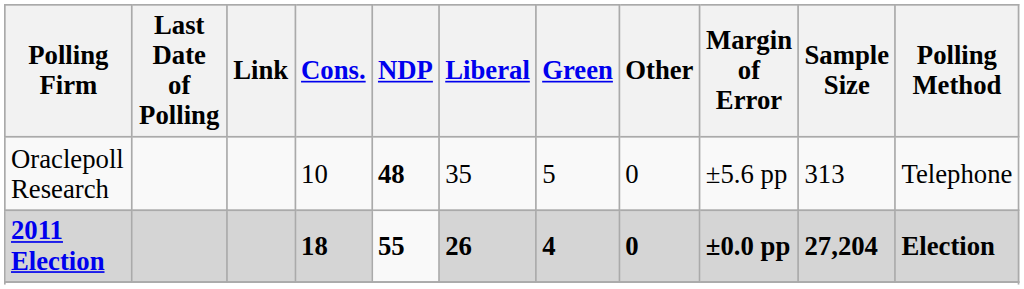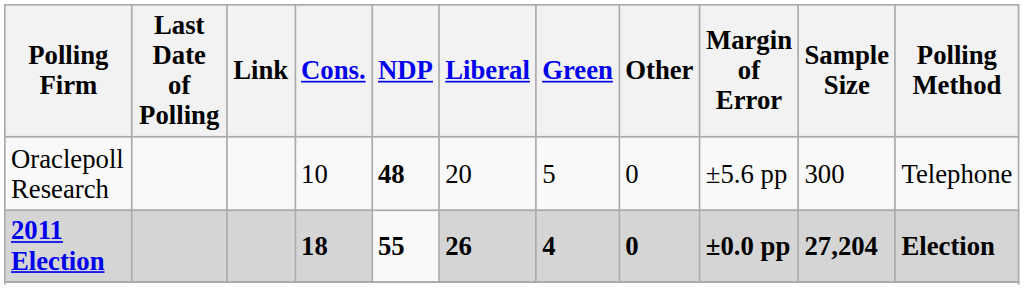(459, 173) 35 -> (459, 173) 20
(825, 173) 313 -> (825, 173) 300
